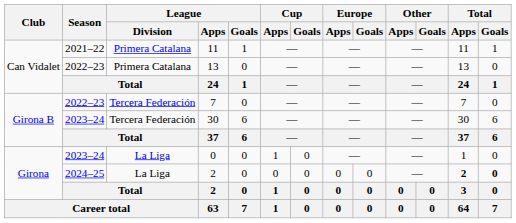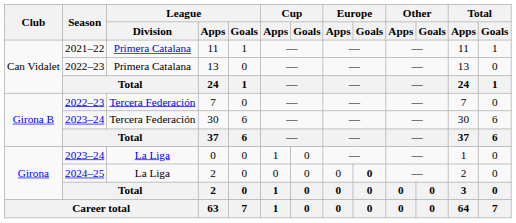(370, 173) normal -> (370, 173) bold
(463, 173) bold -> (463, 173) normal
(495, 173) bold -> (495, 173) normal
